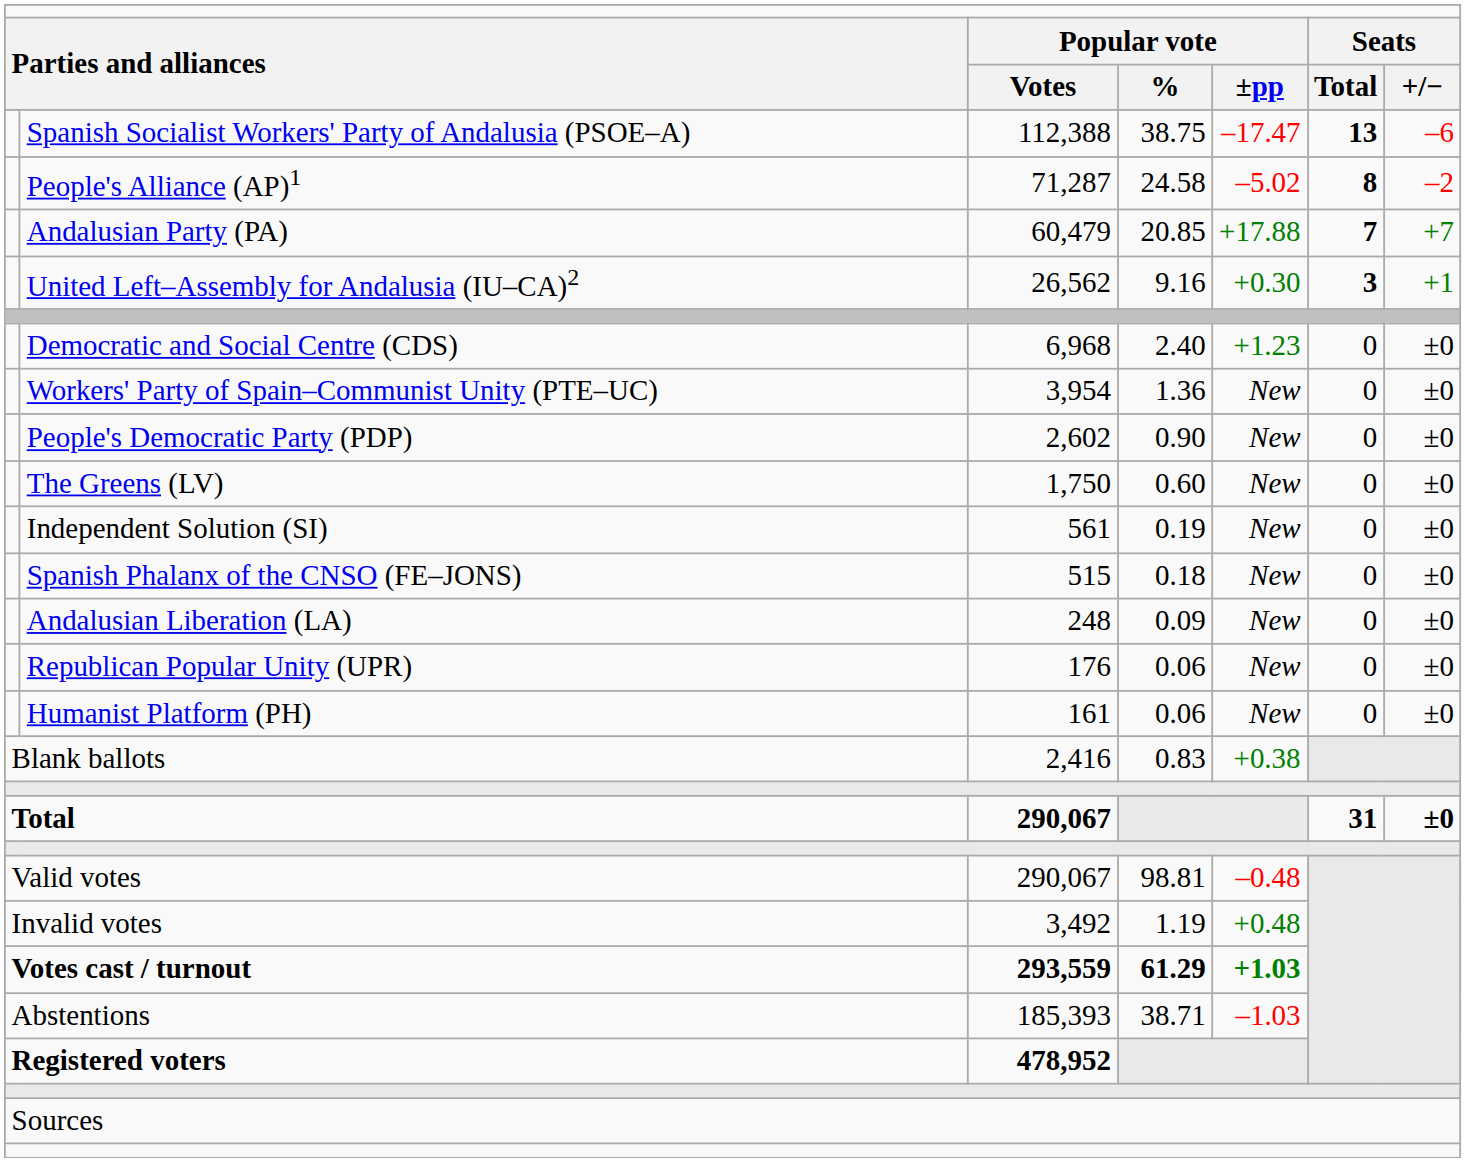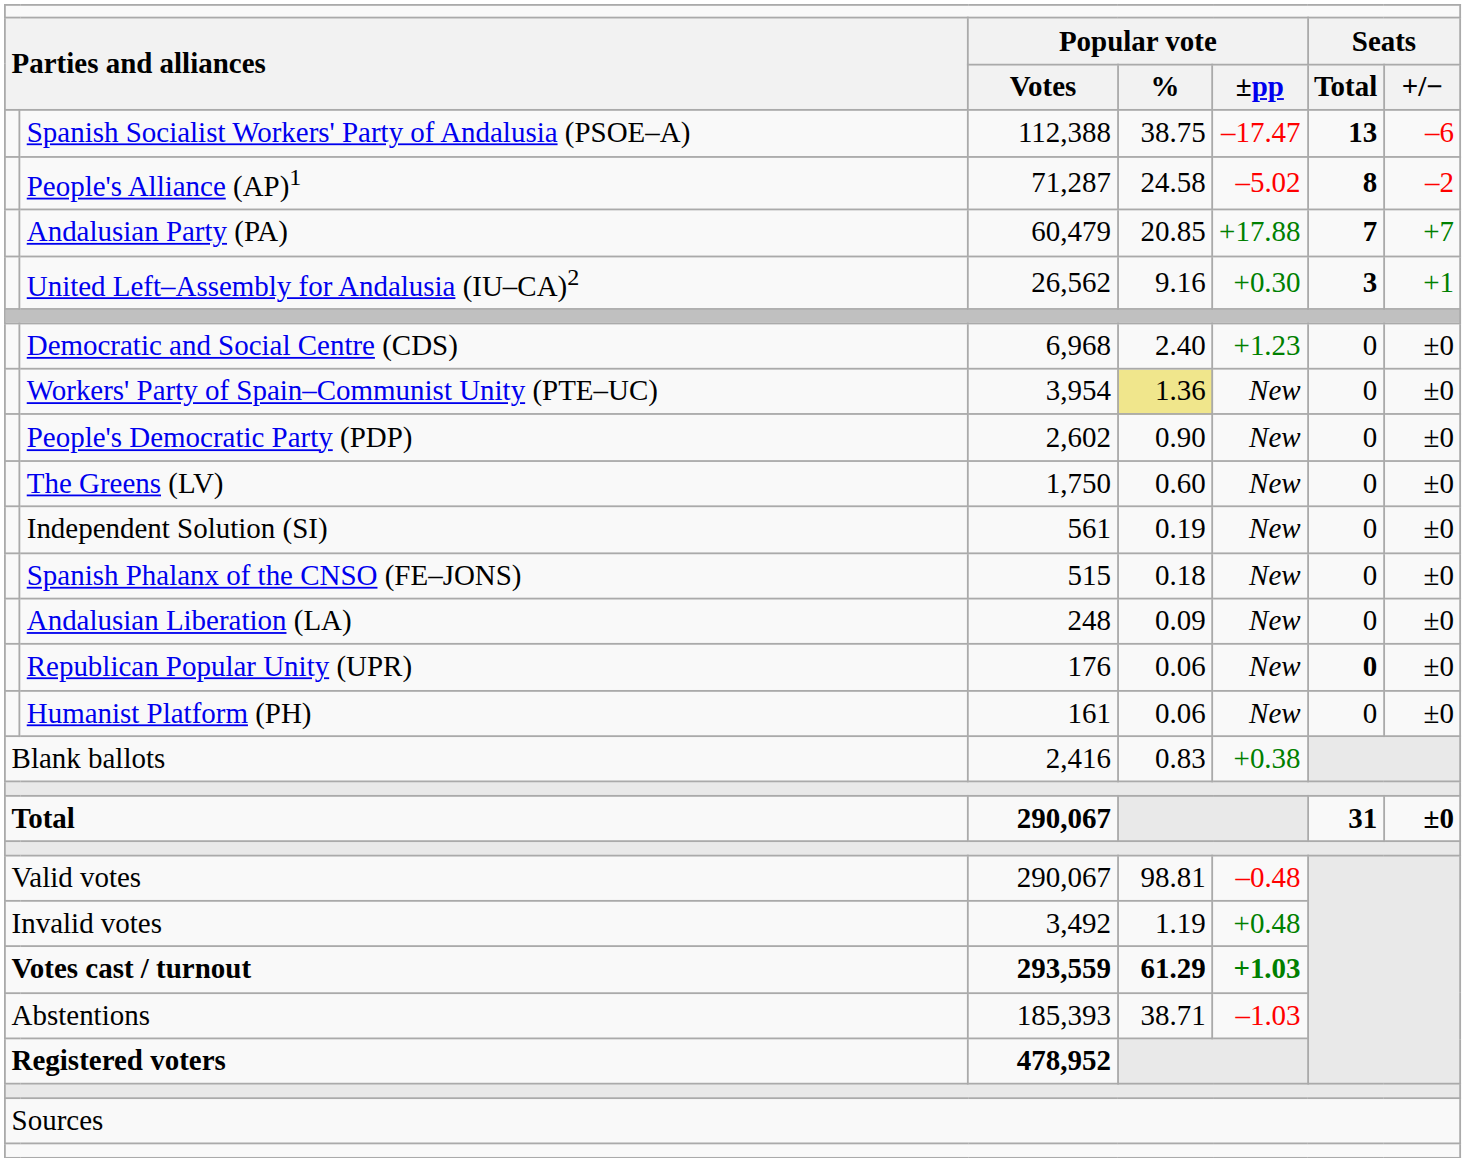(1180, 391) no background -> (1180, 391) khaki background
(1370, 666) normal -> (1370, 666) bold
